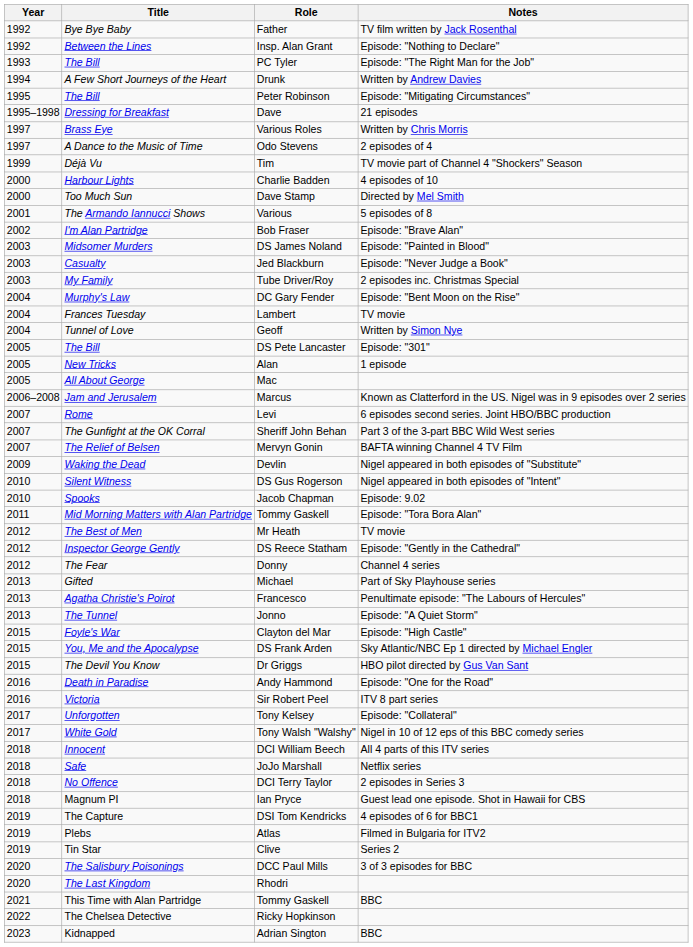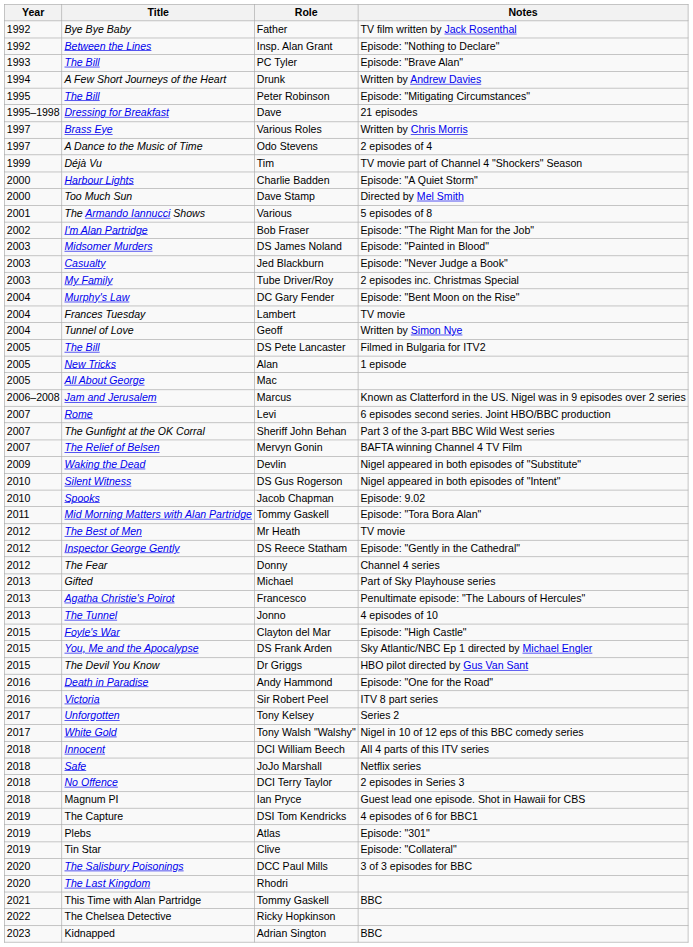(447, 63) Episode: "The Right Man for the Job" -> (412, 63) Episode: "Brave Alan"
(399, 180) 4 episodes of 10 -> (419, 180) Episode: "A Quiet Storm"
(412, 230) Episode: "Brave Alan" -> (447, 230) Episode: "The Right Man for the Job"
(395, 347) Episode: "301" -> (423, 347) Filmed in Bulgaria for ITV2
(419, 615) Episode: "A Quiet Storm" -> (399, 615) 4 episodes of 10
(409, 716) Episode: "Collateral" -> (380, 716) Series 2
(423, 833) Filmed in Bulgaria for ITV2 -> (395, 833) Episode: "301"
(380, 850) Series 2 -> (409, 850) Episode: "Collateral"
